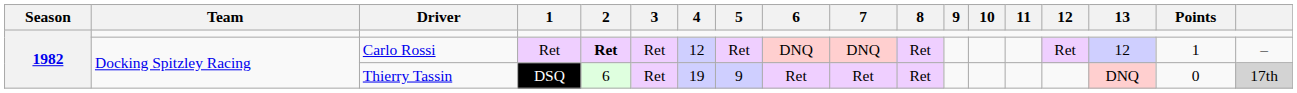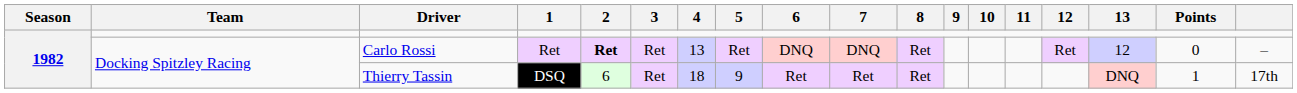(697, 50) 12 -> (697, 50) 13
(1196, 50) 1 -> (1196, 50) 0
(697, 75) 19 -> (697, 75) 18
(1196, 75) 0 -> (1196, 75) 1
(1264, 75) lightgrey background -> (1264, 75) no background
